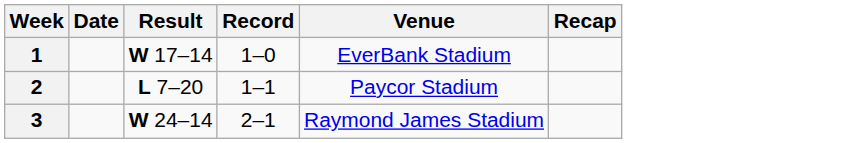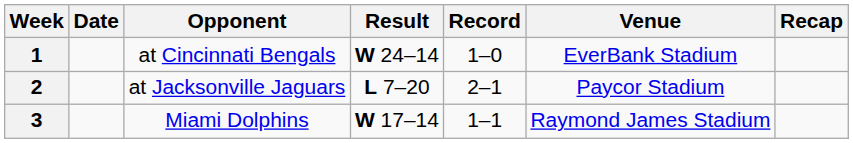+ column: (237, 21)
(171, 54) W 17–14 -> (397, 54) W 24–14
(258, 87) 1–1 -> (485, 87) 2–1
(171, 120) W 24–14 -> (397, 120) W 17–14
(258, 120) 2–1 -> (485, 120) 1–1
